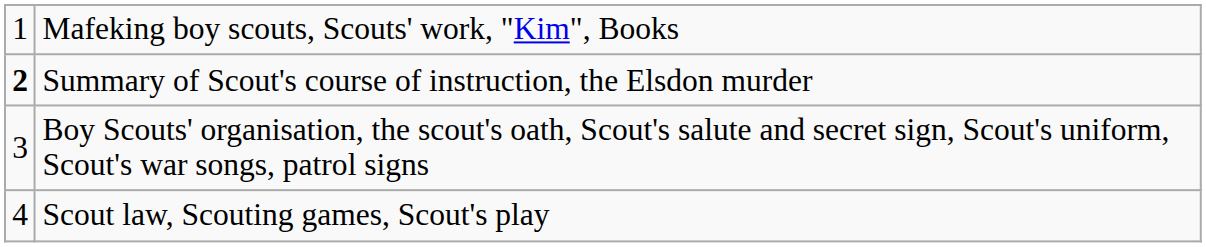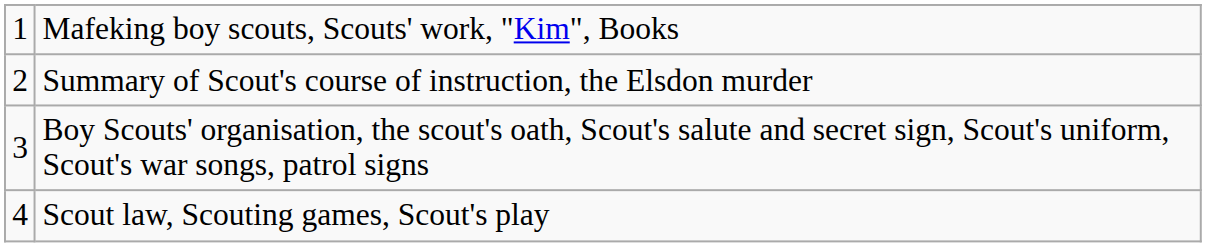(20, 79) bold -> (20, 79) normal
